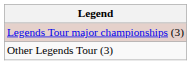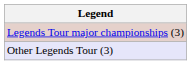(60, 51) no background -> (60, 51) lavender background
